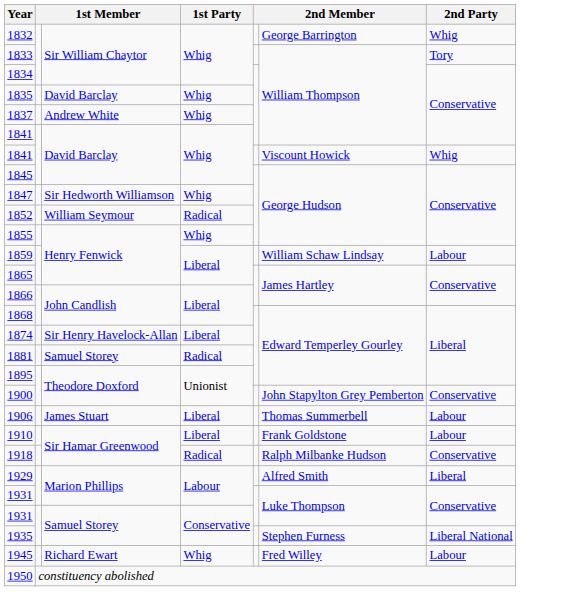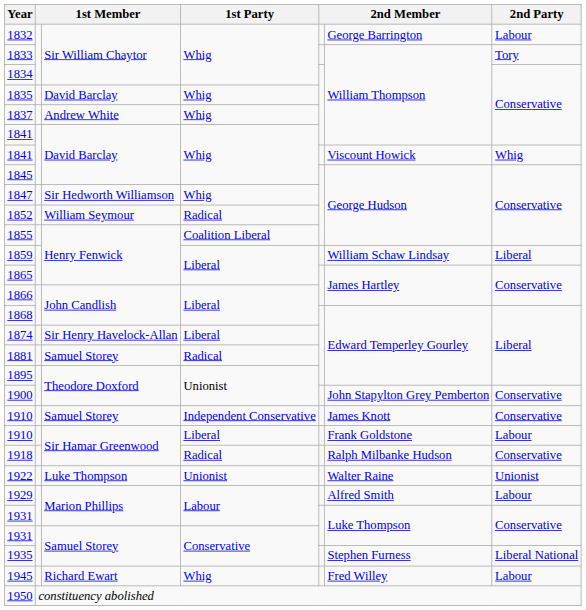(444, 34) Whig -> (513, 34) Labour
(197, 235) Whig -> (227, 235) Coalition Liberal
(448, 255) Labour -> (513, 255) Liberal
- row: (20, 415)
+ row: (20, 415)
+ row: (20, 475)
(448, 475) Liberal -> (513, 495) Labour
